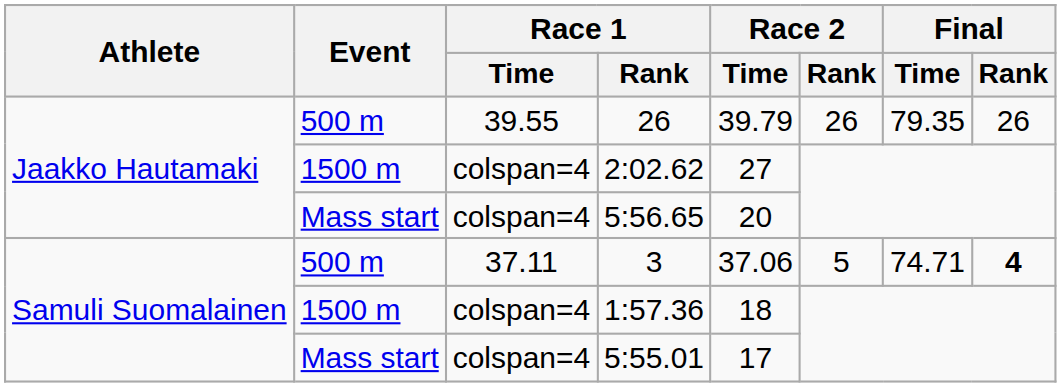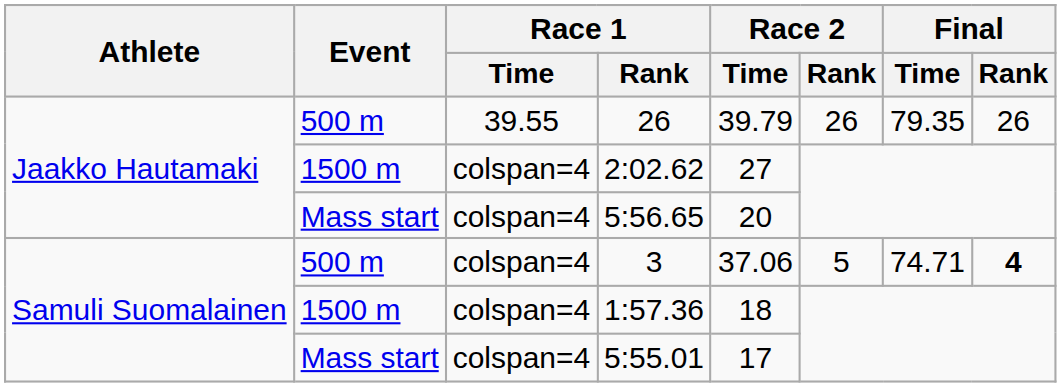(521, 263) 37.11 -> (521, 263) colspan=4
